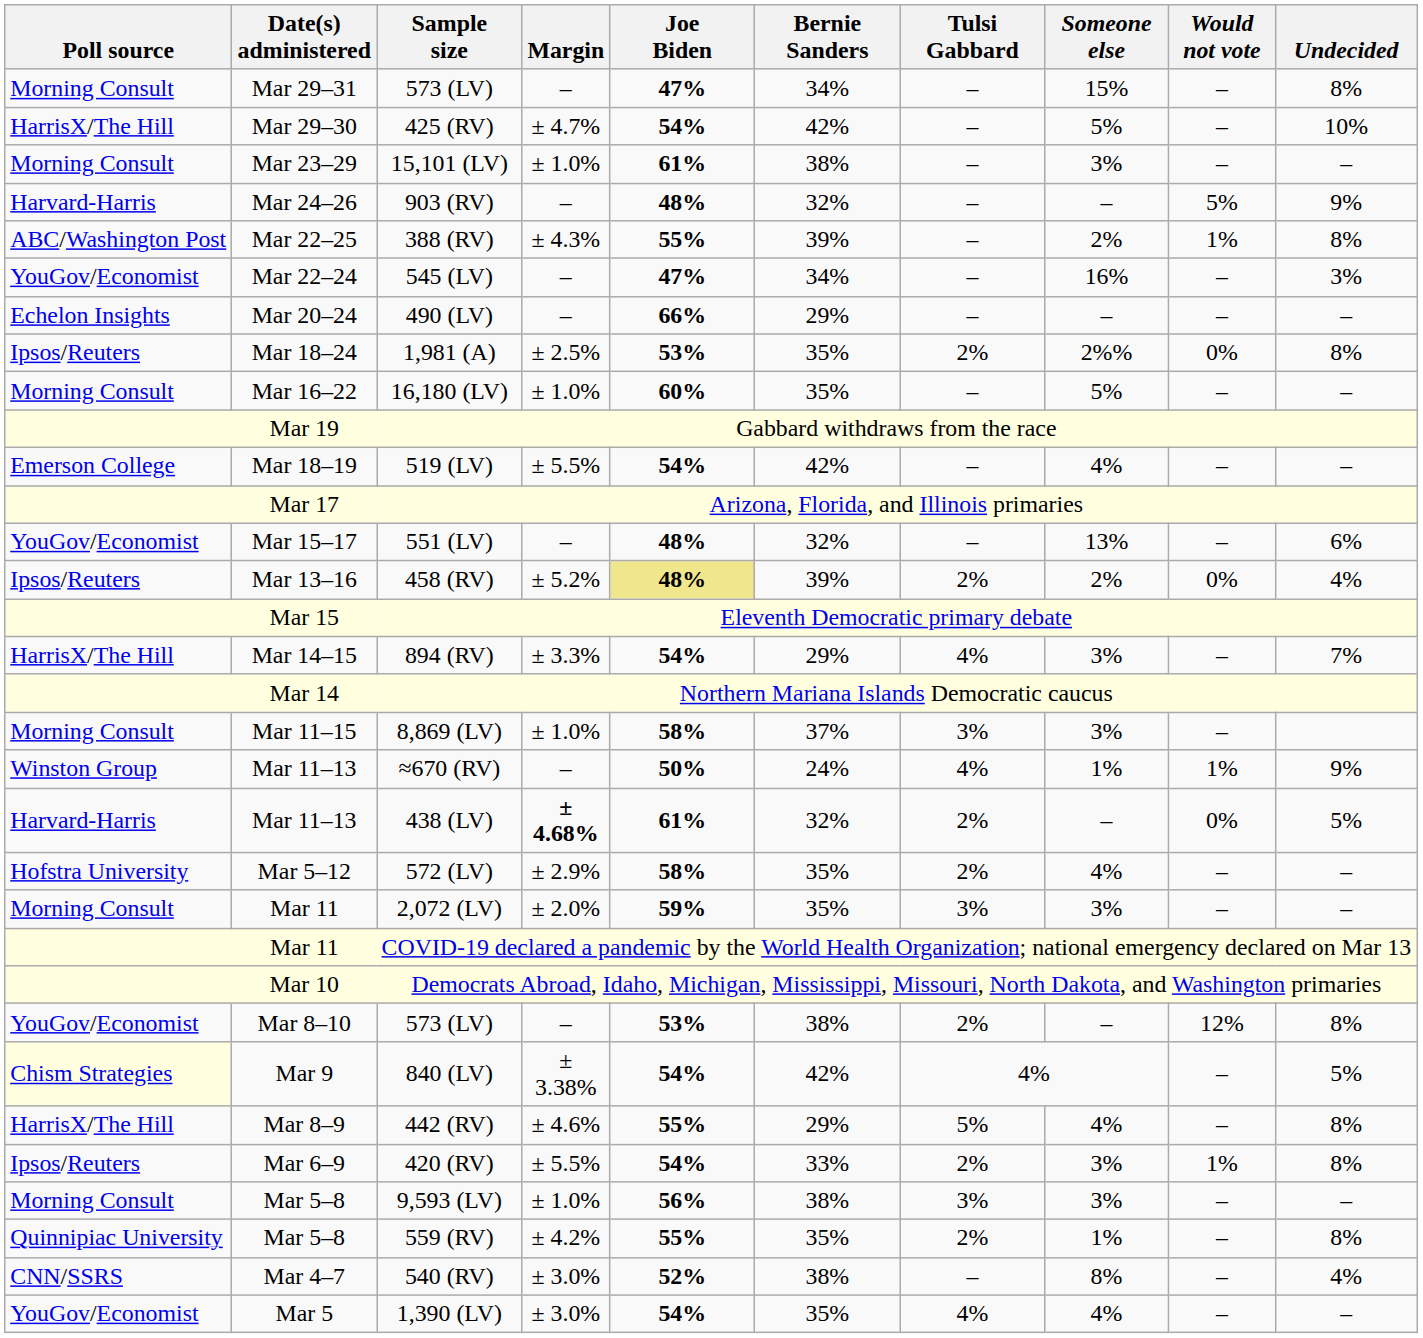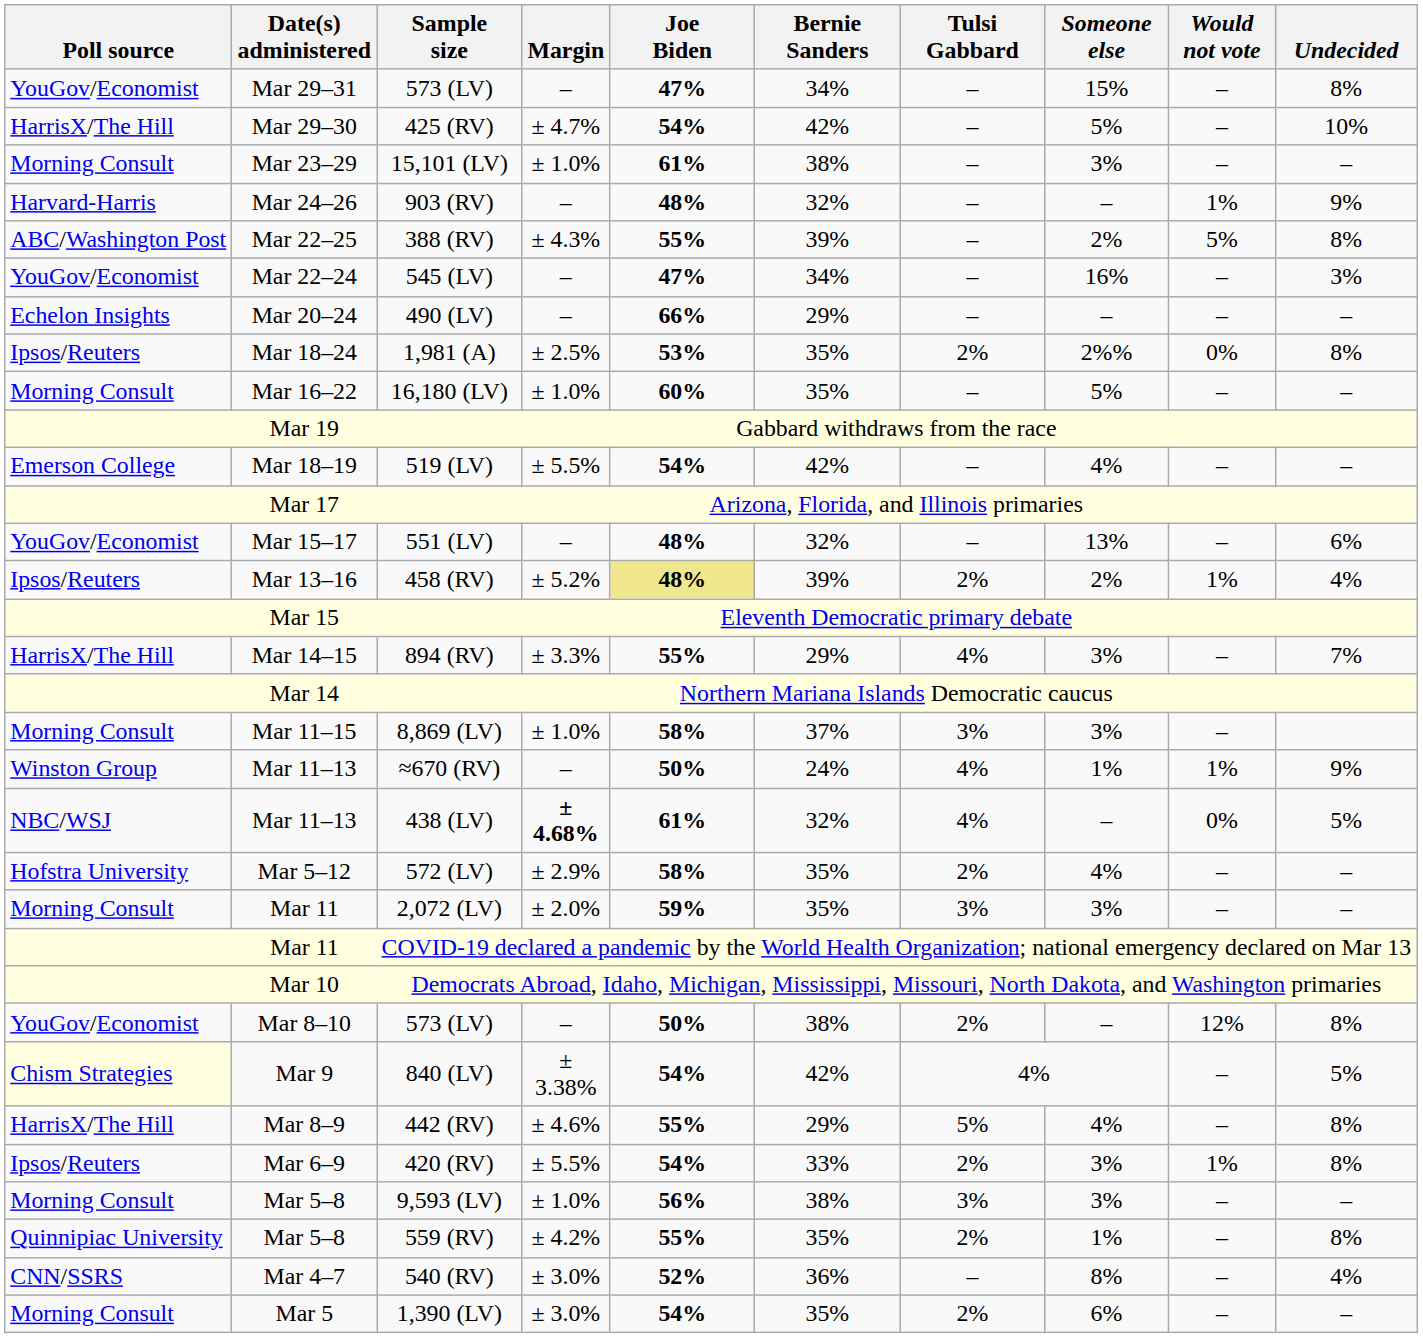(92, 88) Morning Consult -> (104, 88) YouGov/Economist
(1222, 201) 5% -> (1222, 201) 1%
(1222, 239) 1% -> (1222, 239) 5%
(1222, 579) 0% -> (1222, 579) 1%
(682, 655) 54% -> (682, 655) 55%
(83, 819) Harvard-Harris -> (61, 819) NBC/WSJ
(972, 819) 2% -> (972, 819) 4%
(682, 1022) 53% -> (682, 1022) 50%
(827, 1275) 38% -> (827, 1275) 36%
(104, 1313) YouGov/Economist -> (92, 1313) Morning Consult
(972, 1313) 4% -> (972, 1313) 2%
(1106, 1313) 4% -> (1106, 1313) 6%
